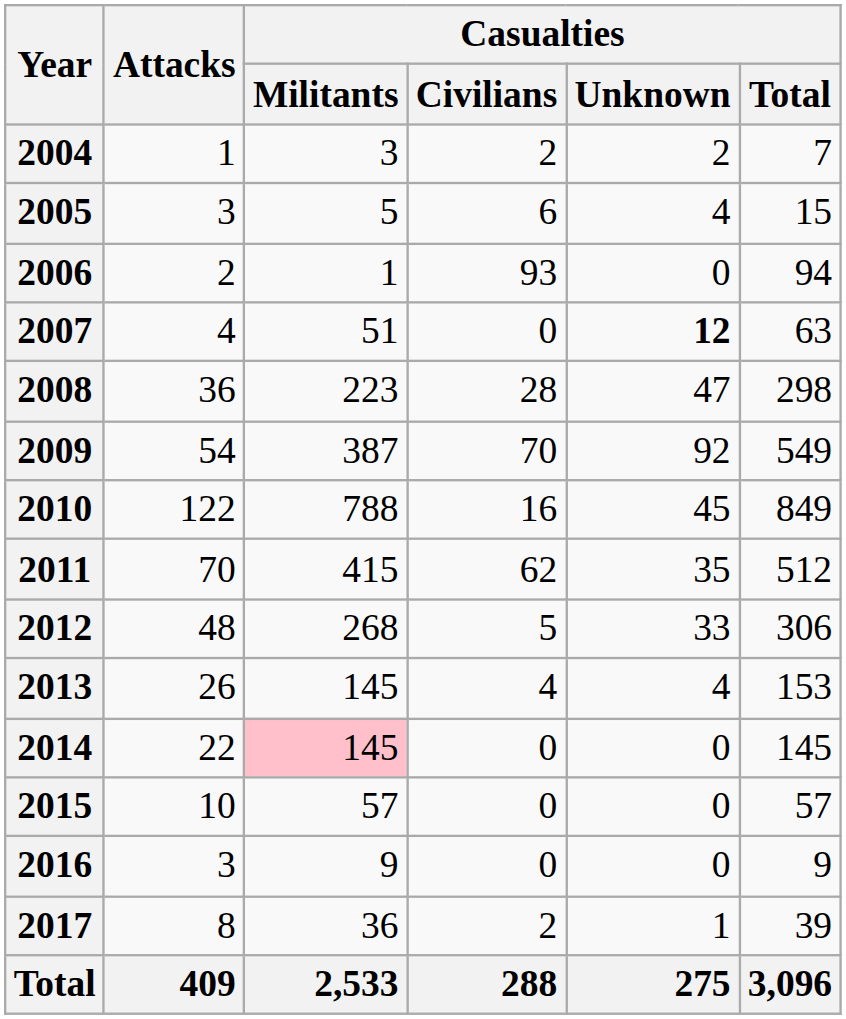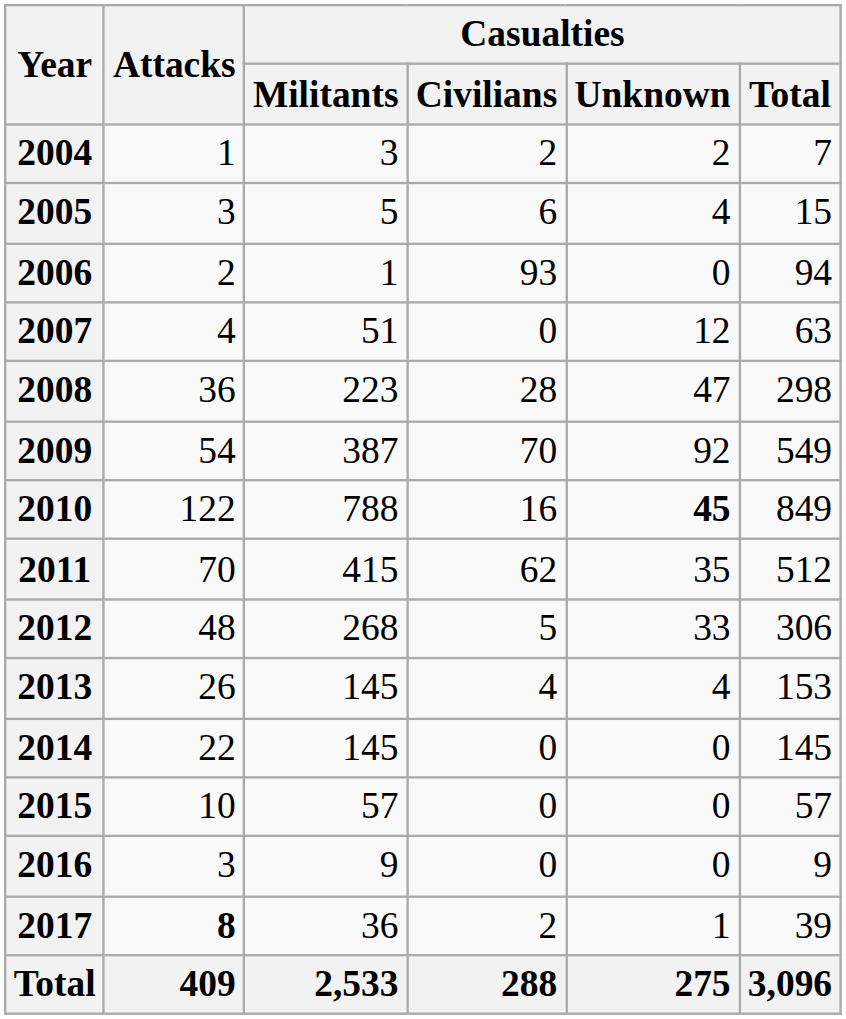(712, 331) bold -> (712, 331) normal
(712, 509) normal -> (712, 509) bold
(370, 746) pink background -> (370, 746) no background
(226, 924) normal -> (226, 924) bold
